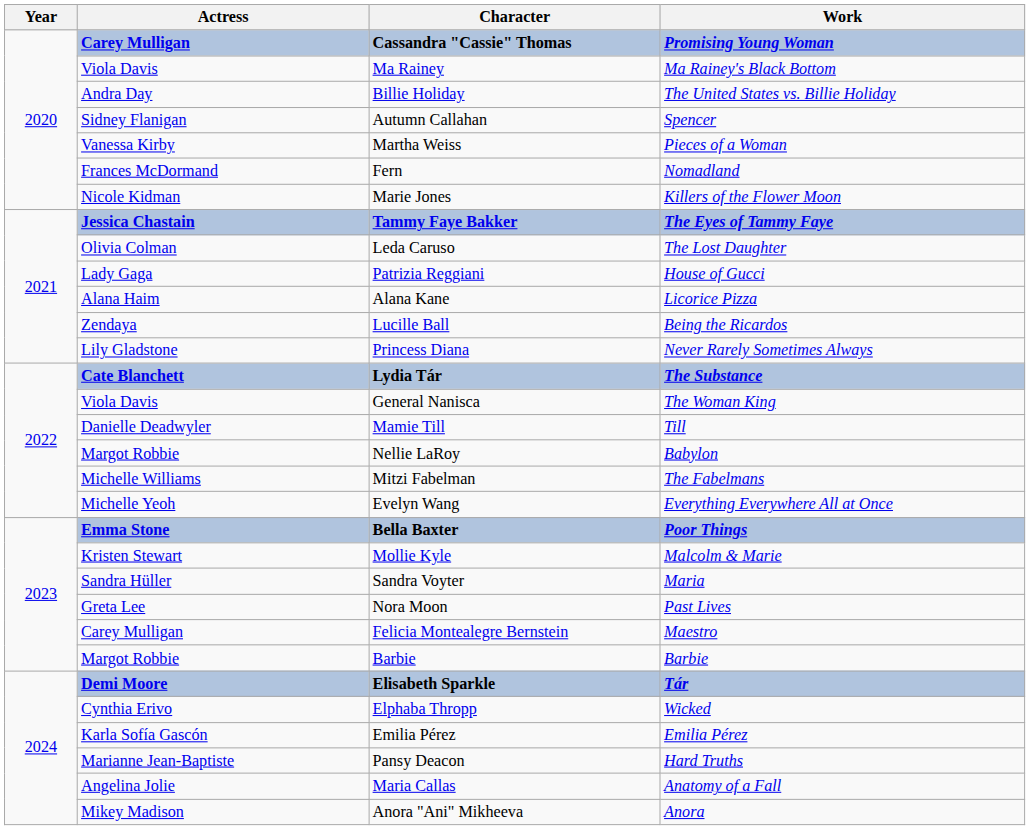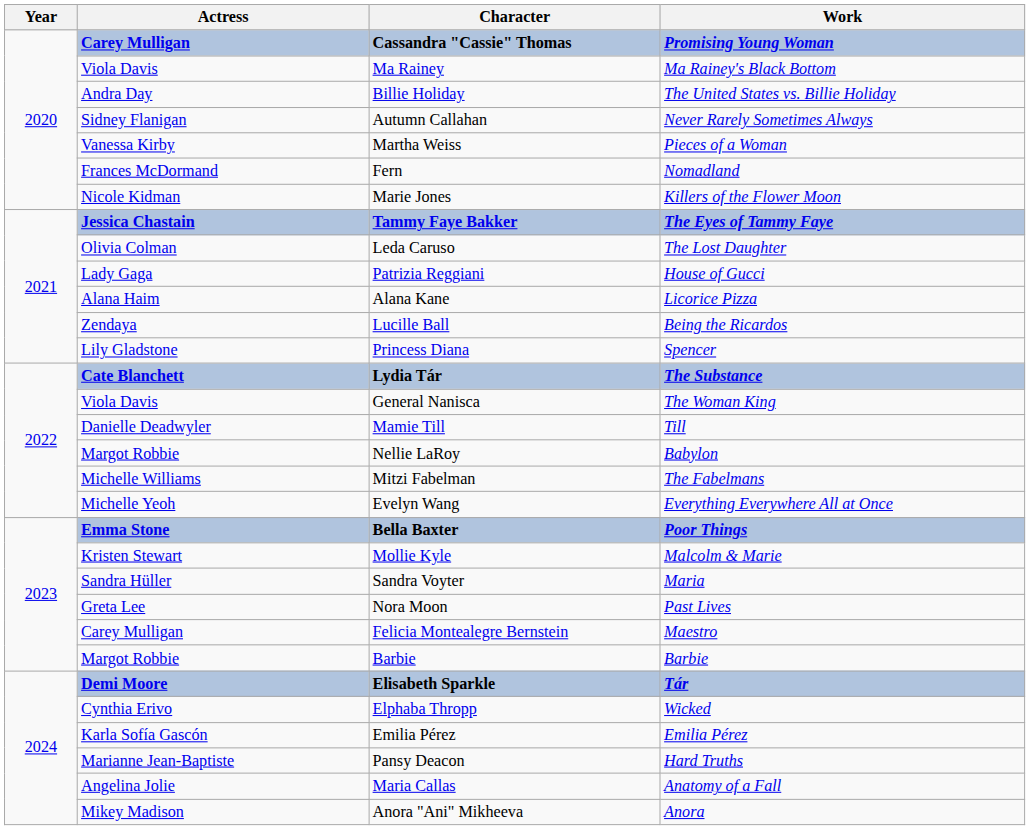(690, 119) Spencer -> (768, 119) Never Rarely Sometimes Always
(768, 350) Never Rarely Sometimes Always -> (690, 350) Spencer
